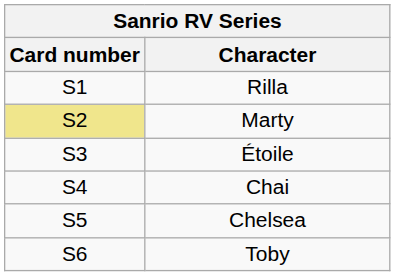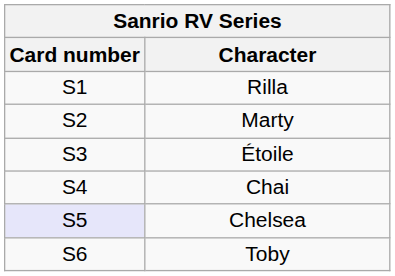(75, 120) khaki background -> (75, 120) no background
(75, 220) no background -> (75, 220) lavender background
